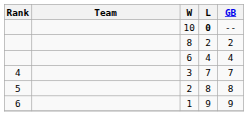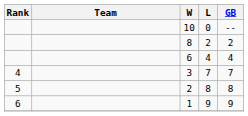(208, 27) bold -> (208, 27) normal
